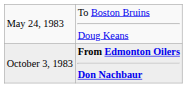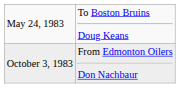(129, 63) bold -> (125, 63) normal
